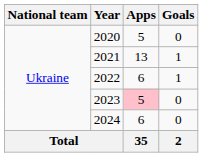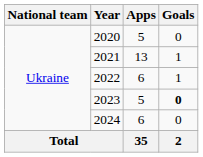(141, 99) pink background -> (141, 99) no background
(178, 99) normal -> (178, 99) bold
